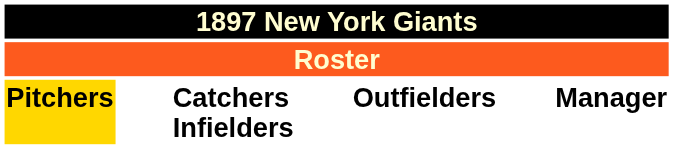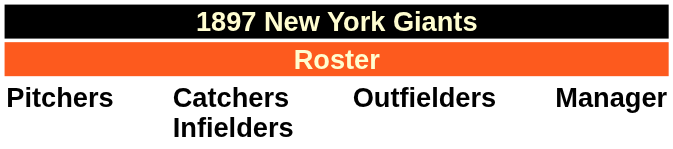(60, 97) gold background -> (60, 97) no background
